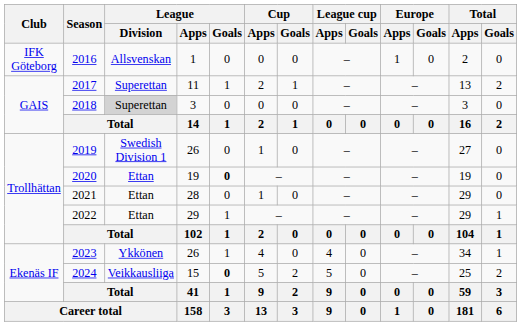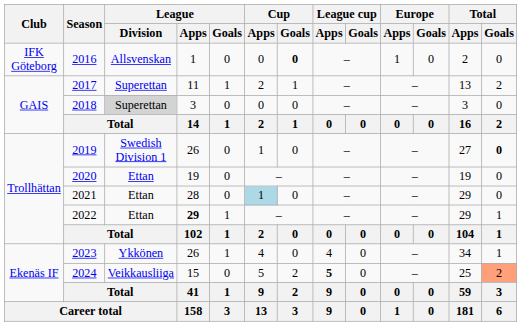(295, 59) normal -> (295, 59) bold
(499, 150) normal -> (499, 150) bold
(227, 176) bold -> (227, 176) normal
(261, 195) no background -> (261, 195) lightblue background
(193, 215) normal -> (193, 215) bold
(227, 272) bold -> (227, 272) normal
(329, 272) normal -> (329, 272) bold
(499, 272) no background -> (499, 272) lightsalmon background
